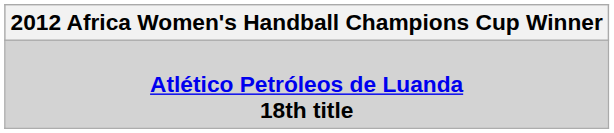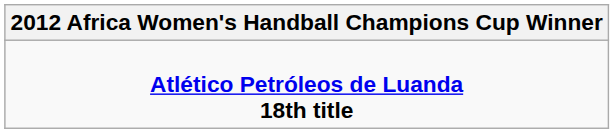(307, 96) lightgrey background -> (307, 96) no background
